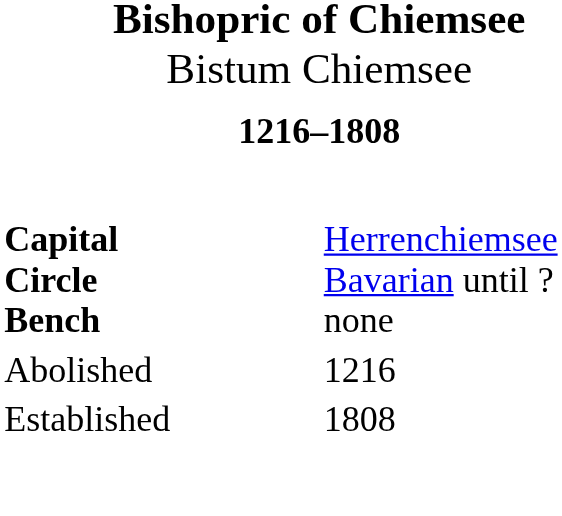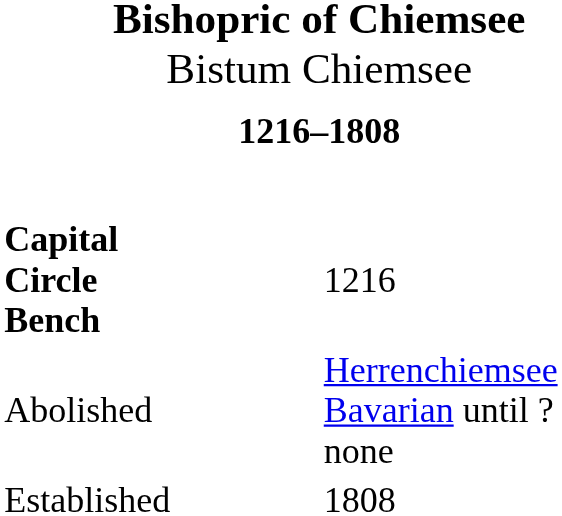(441, 279) Herrenchiemsee Bavarian until ? none -> (360, 279) 1216
(360, 369) 1216 -> (441, 410) Herrenchiemsee Bavarian until ? none
